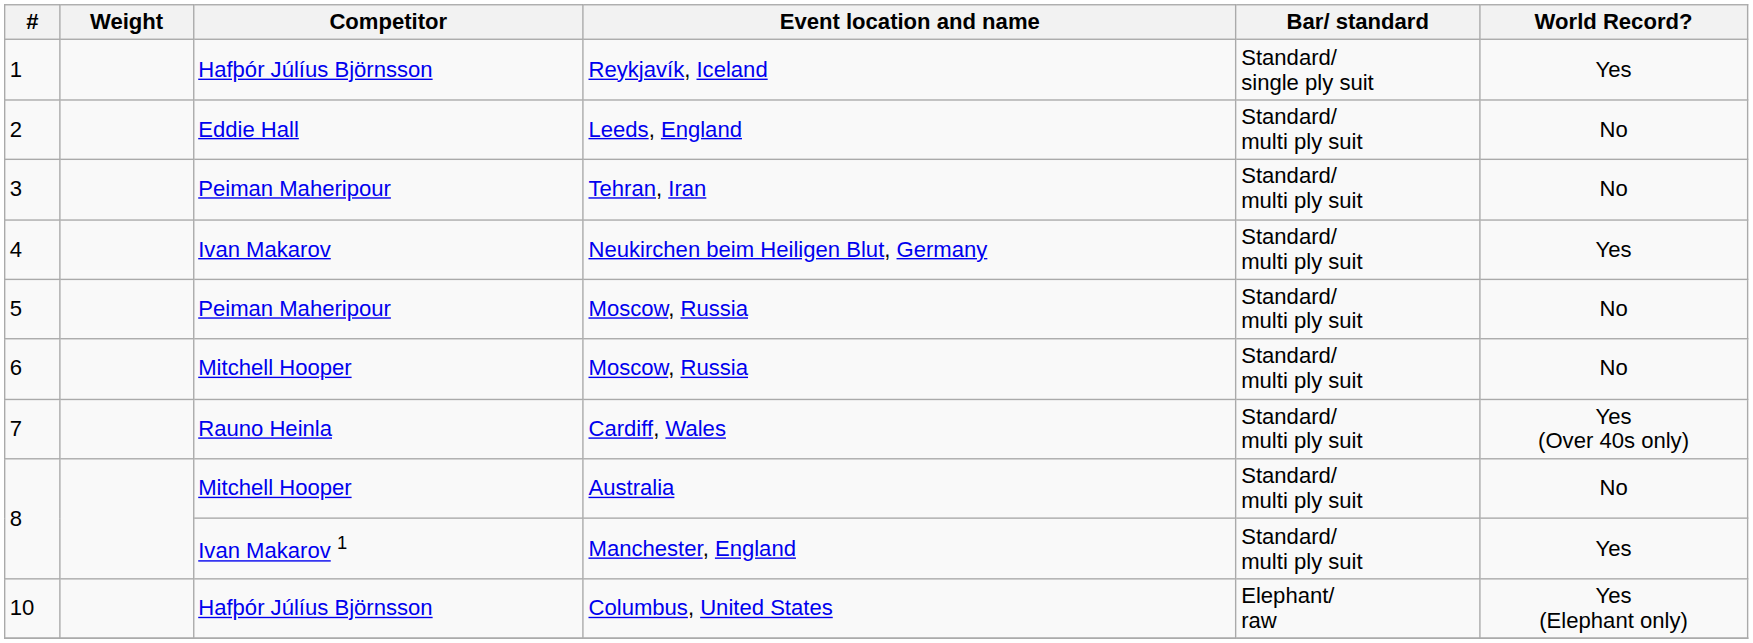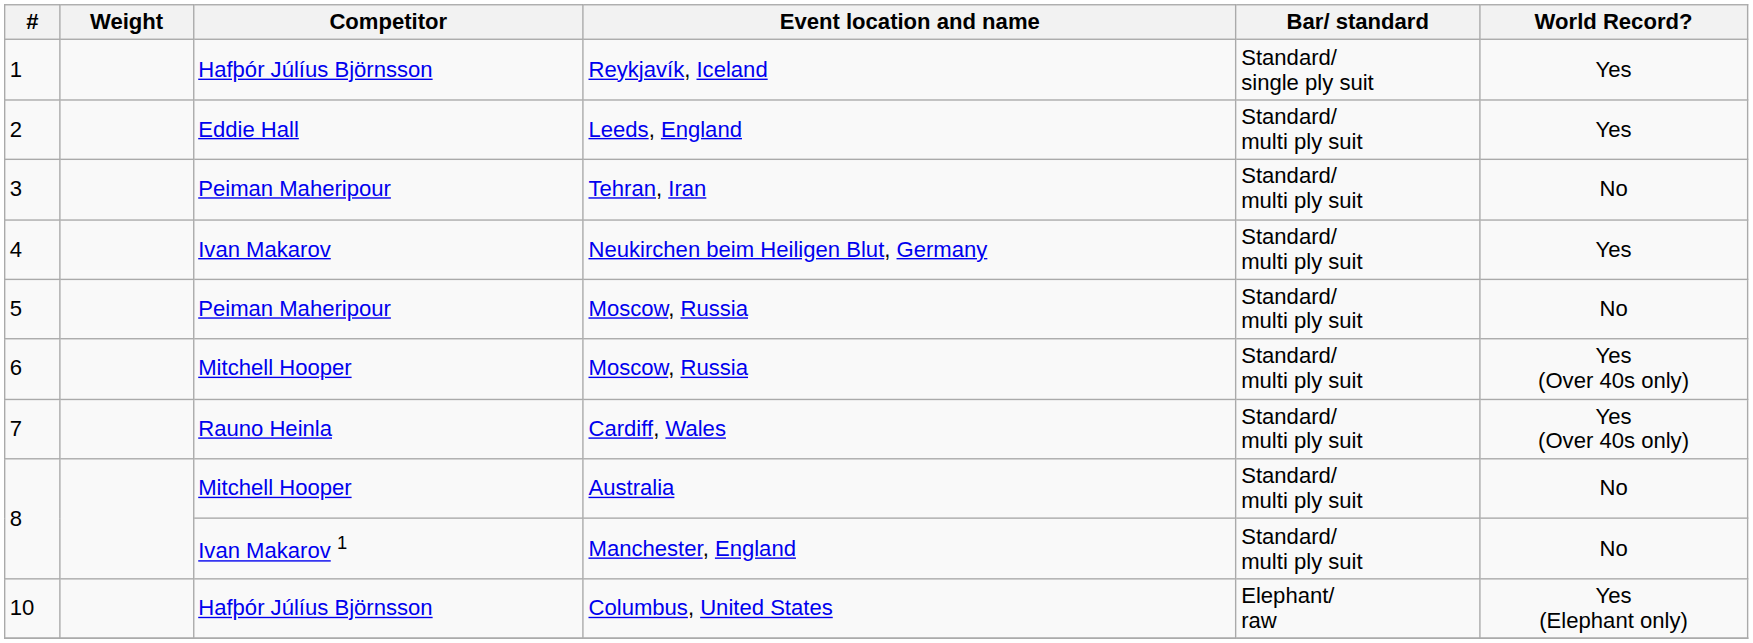(1614, 129) No -> (1614, 129) Yes
(1614, 368) No -> (1614, 368) Yes (Over 40s only)
(1614, 548) Yes -> (1614, 548) No
